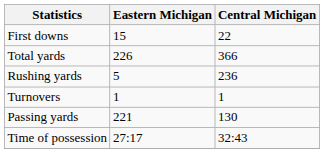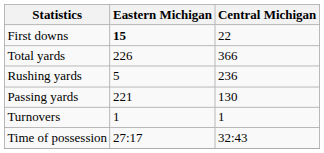(119, 35) normal -> (119, 35) bold
rows swapped: (43, 117) <-> (34, 96)
